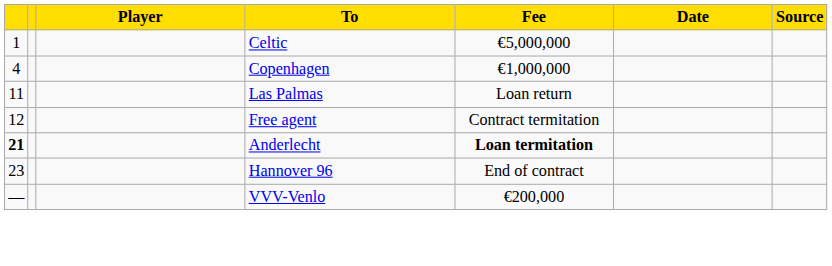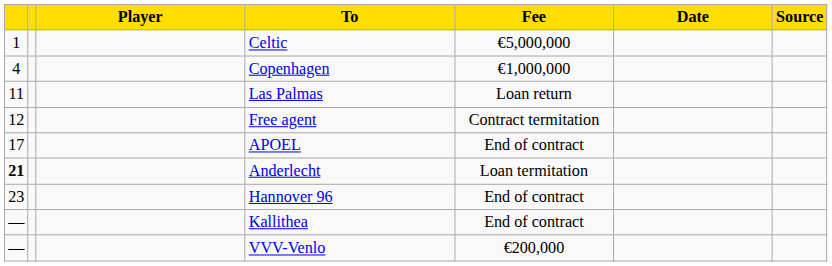+ row: (275, 145)
(534, 145) bold -> (534, 171) normal
+ row: (278, 222)
